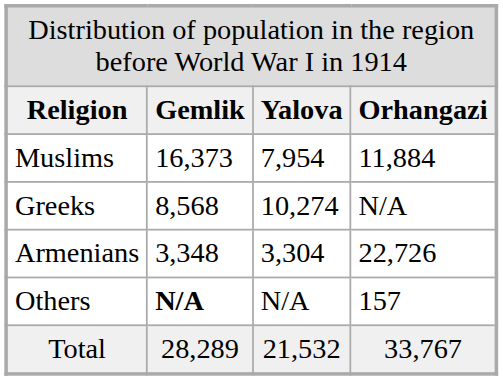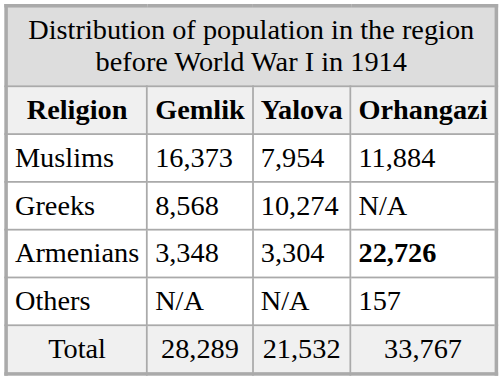(397, 253) normal -> (397, 253) bold
(180, 300) bold -> (180, 300) normal
